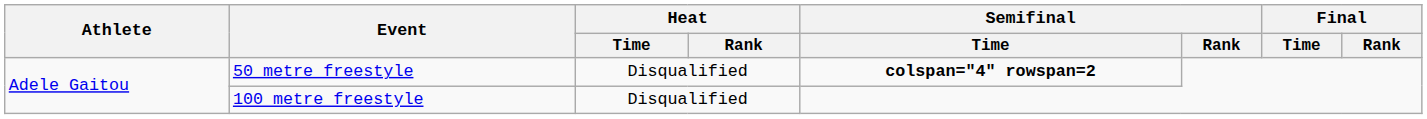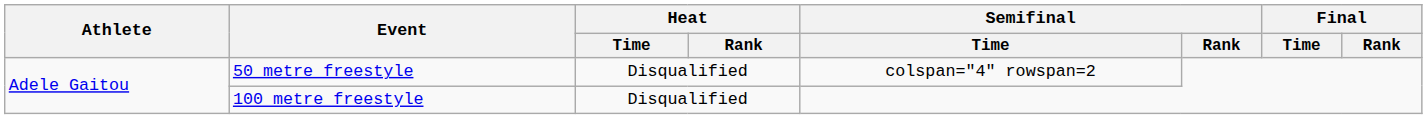(991, 72) bold -> (991, 72) normal
